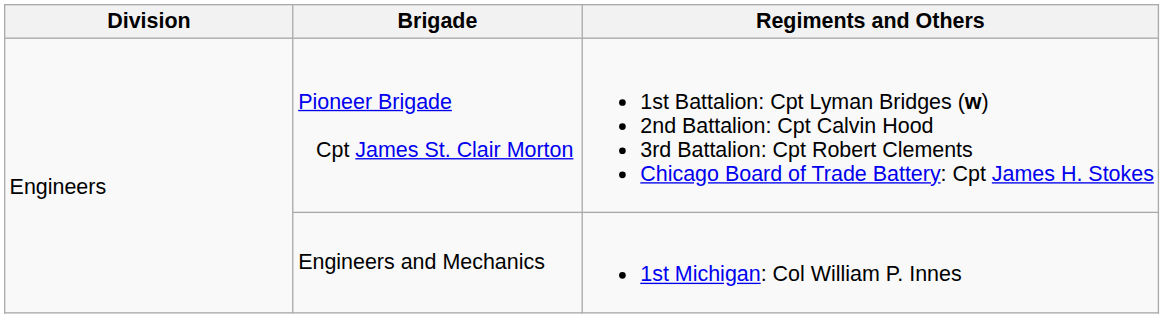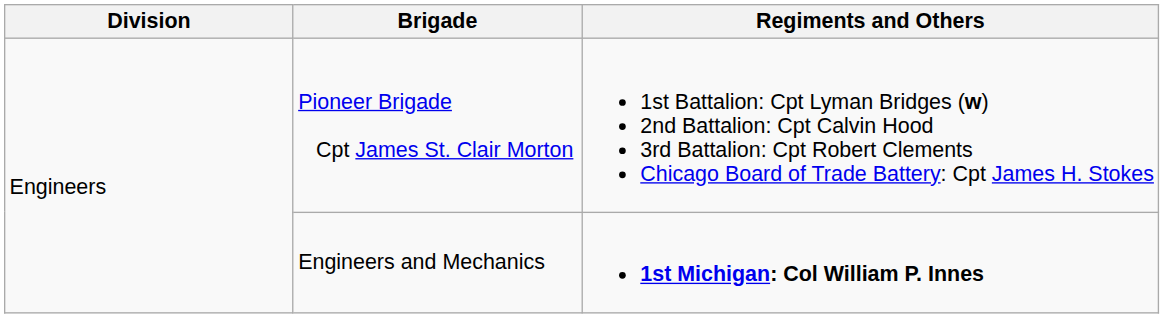(870, 275) normal -> (870, 275) bold
